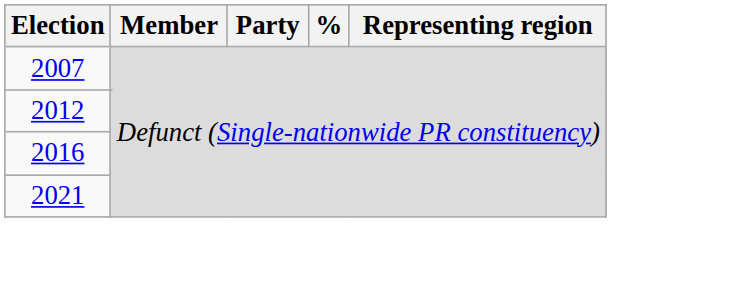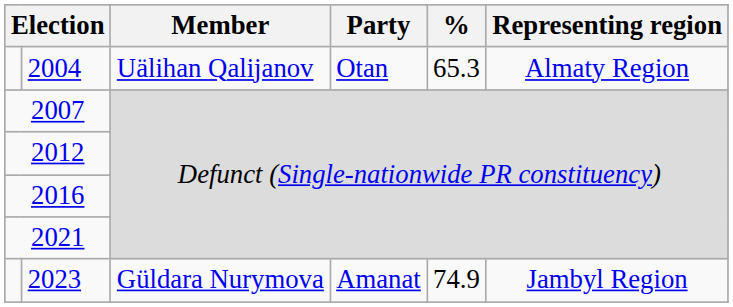+ row: (54, 68)
+ row: (54, 279)
